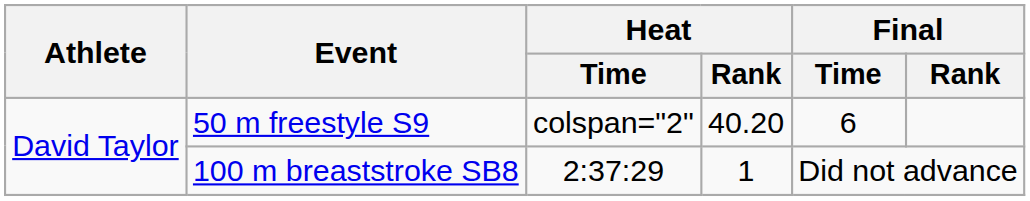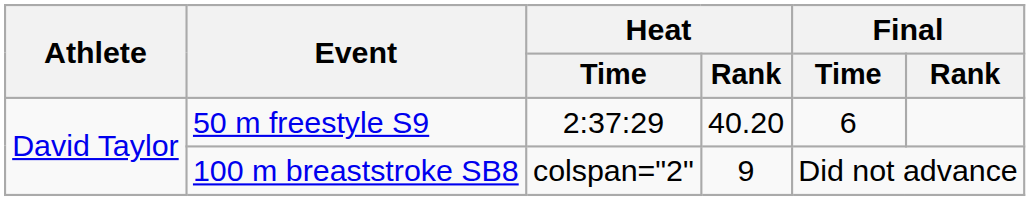(613, 123) colspan="2" -> (613, 123) 2:37:29
(613, 171) 2:37:29 -> (613, 171) colspan="2"
(746, 171) 1 -> (746, 171) 9
